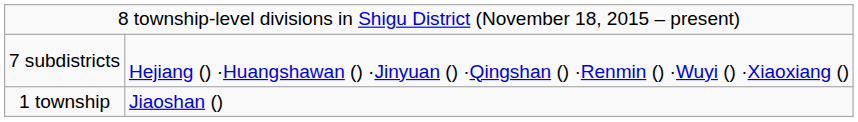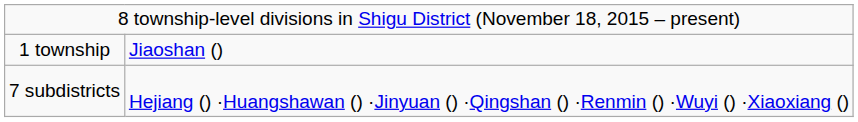rows swapped: (65, 60) <-> (65, 101)
